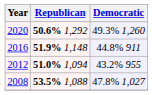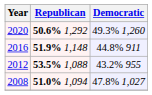(60, 64) 51.0% 1,094 -> (60, 64) 53.5% 1,088
(60, 81) 53.5% 1,088 -> (60, 81) 51.0% 1,094
